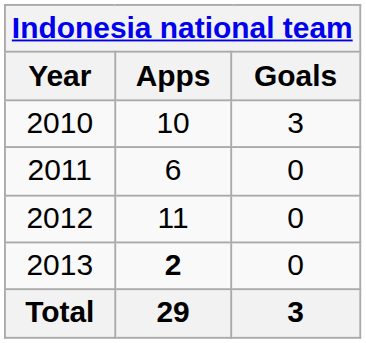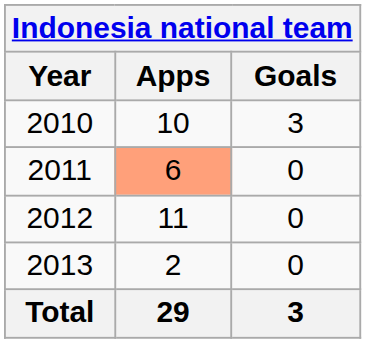(173, 170) no background -> (173, 170) lightsalmon background
(173, 265) bold -> (173, 265) normal
